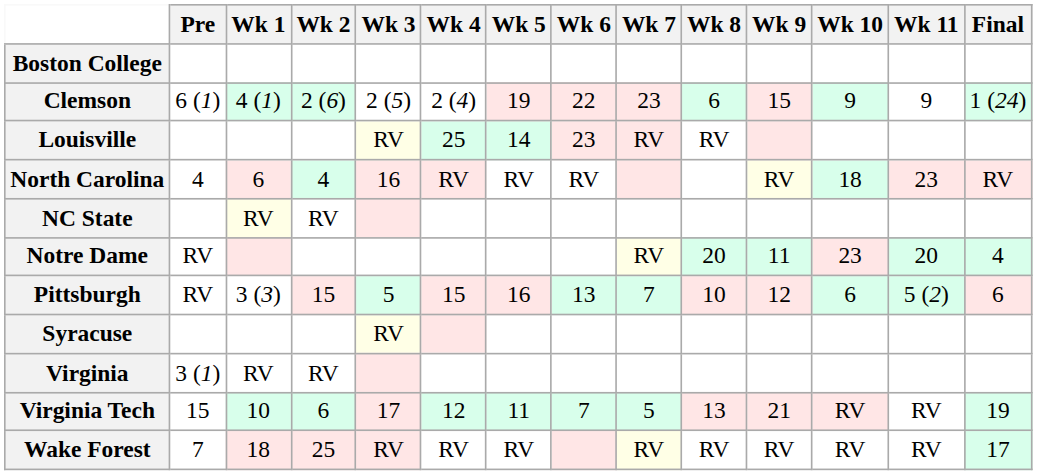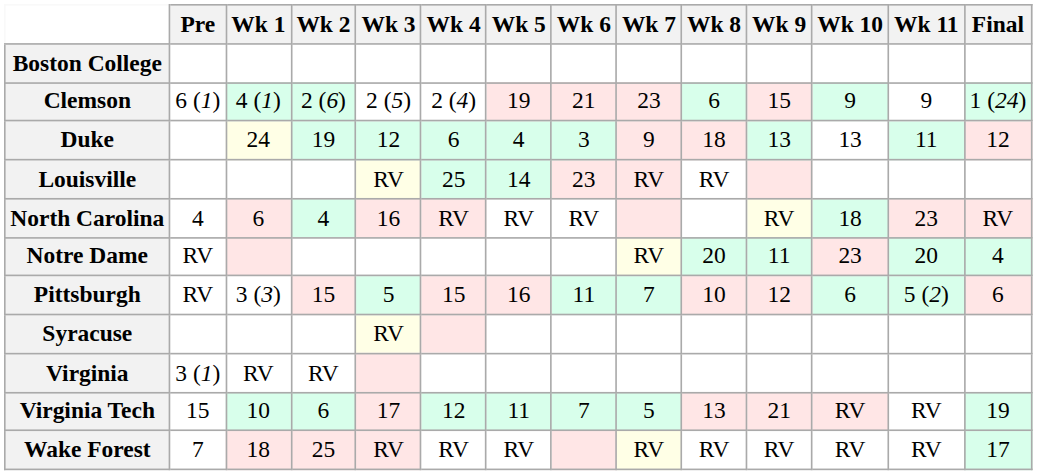(584, 101) 22 -> (584, 101) 21
+ row: (87, 140)
- row: (87, 217)
(584, 295) 13 -> (584, 295) 11
